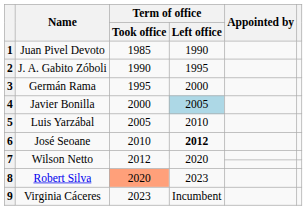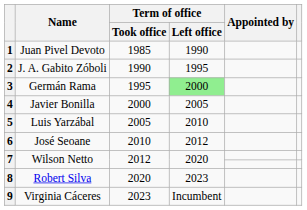(197, 86) no background -> (197, 86) lightgreen background
(197, 104) lightblue background -> (197, 104) no background
(197, 141) bold -> (197, 141) normal
(139, 178) lightsalmon background -> (139, 178) no background
